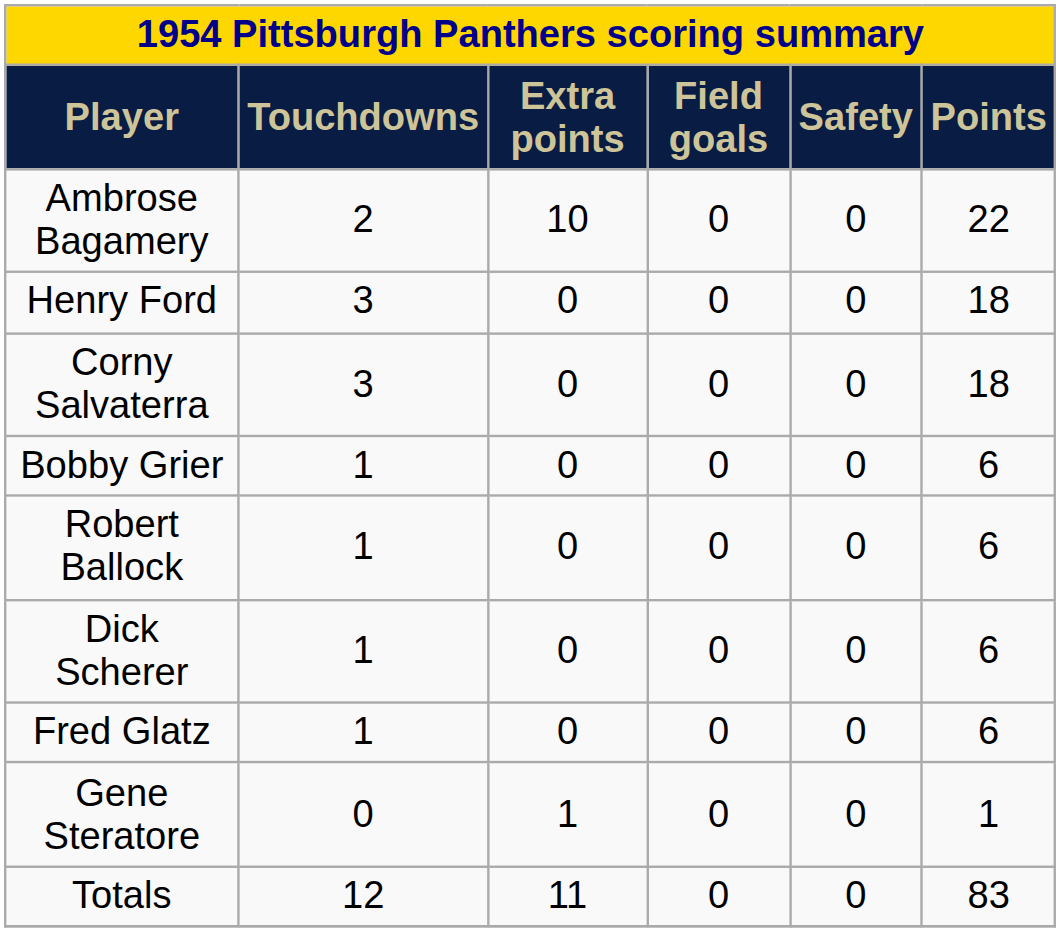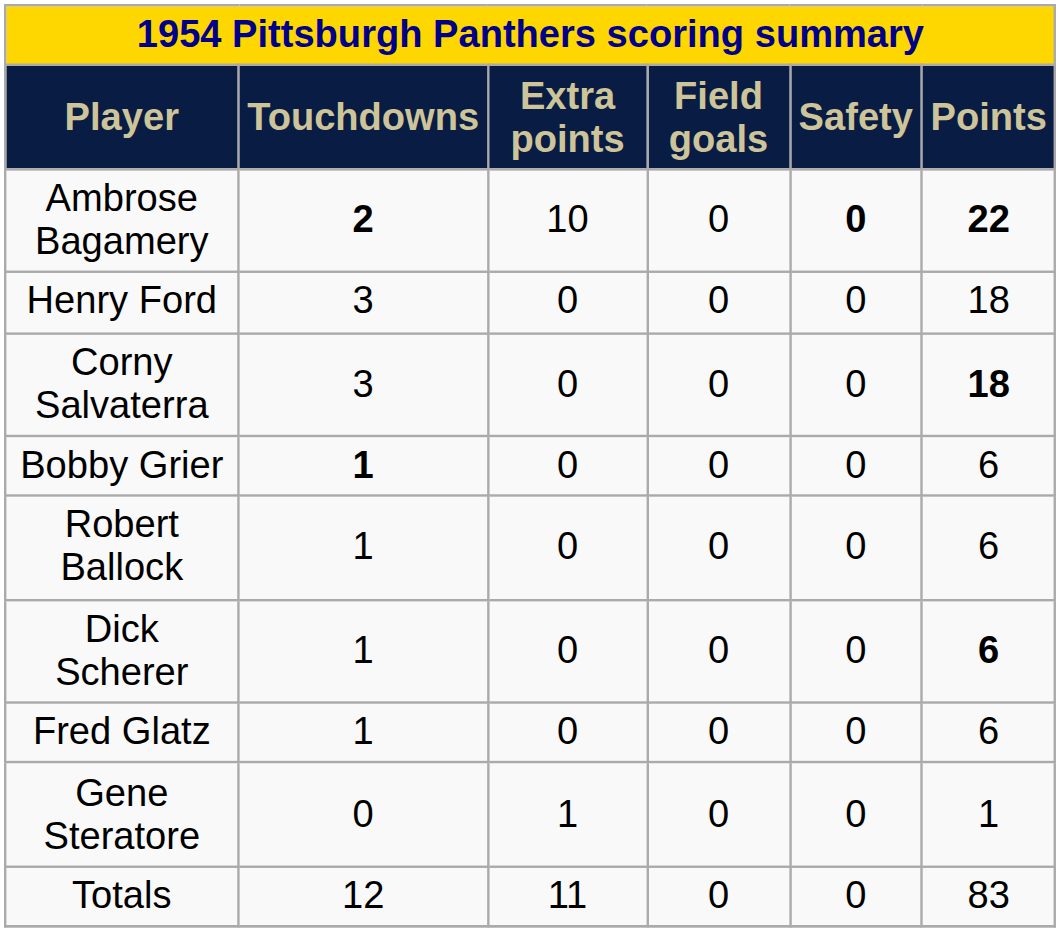(363, 219) normal -> (363, 219) bold
(856, 219) normal -> (856, 219) bold
(989, 219) normal -> (989, 219) bold
(989, 383) normal -> (989, 383) bold
(363, 465) normal -> (363, 465) bold
(989, 650) normal -> (989, 650) bold
